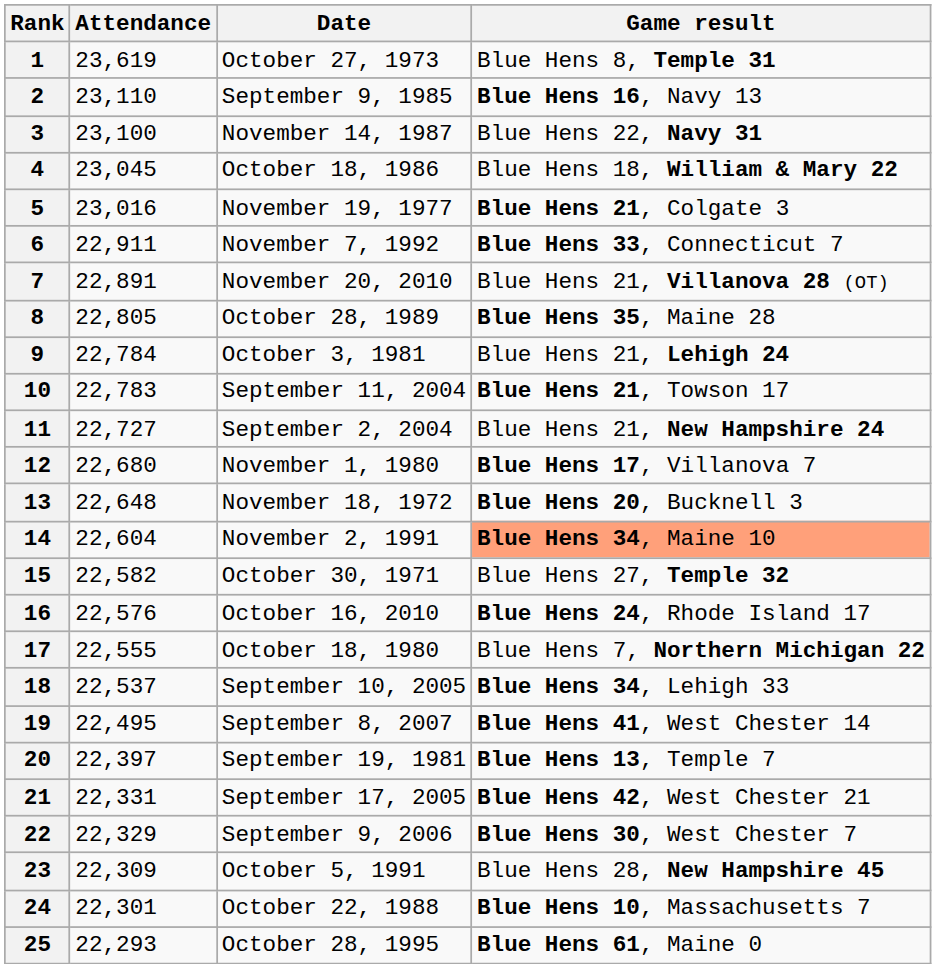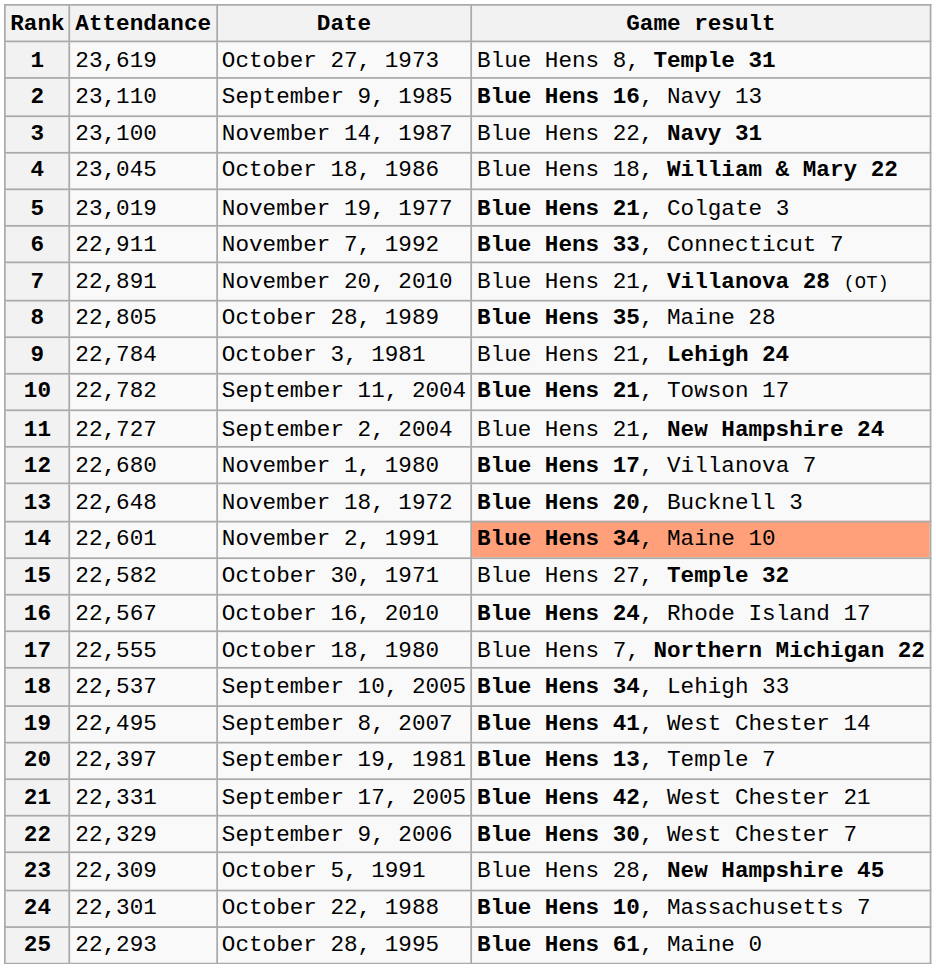(116, 208) 23,016 -> (116, 208) 23,019
(116, 392) 22,783 -> (116, 392) 22,782
(116, 539) 22,604 -> (116, 539) 22,601
(116, 613) 22,576 -> (116, 613) 22,567
